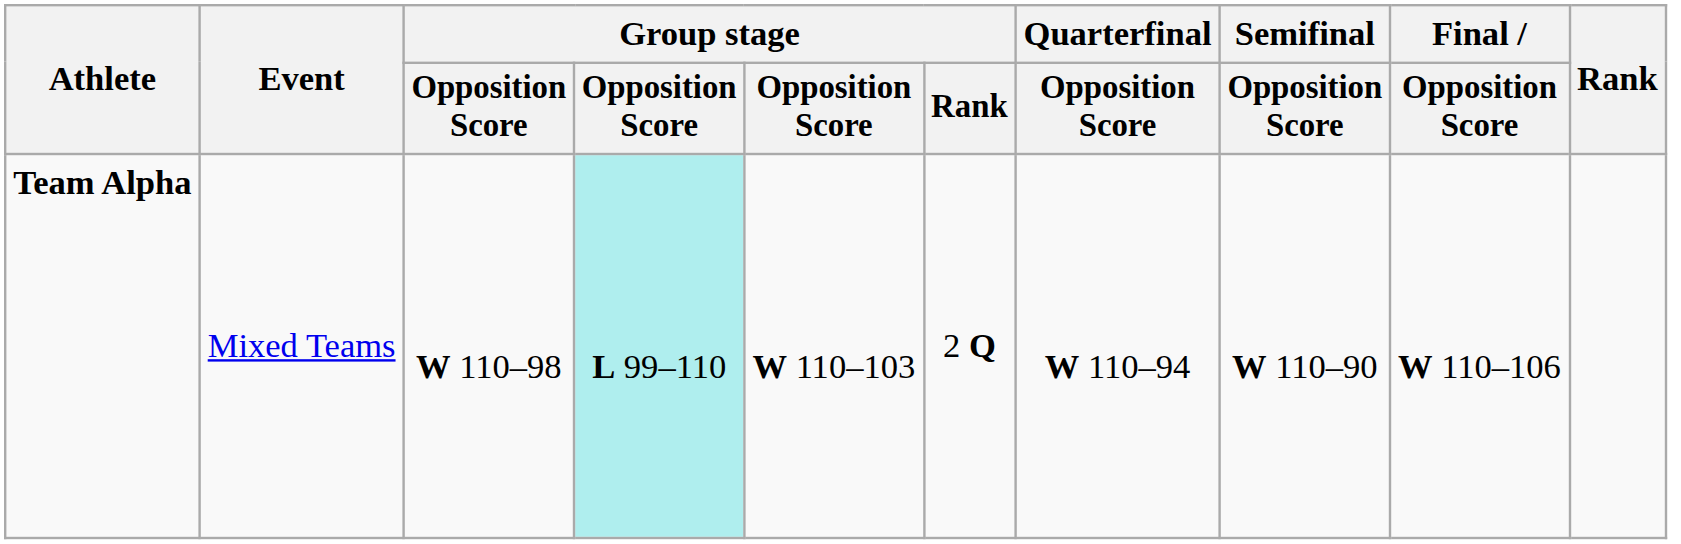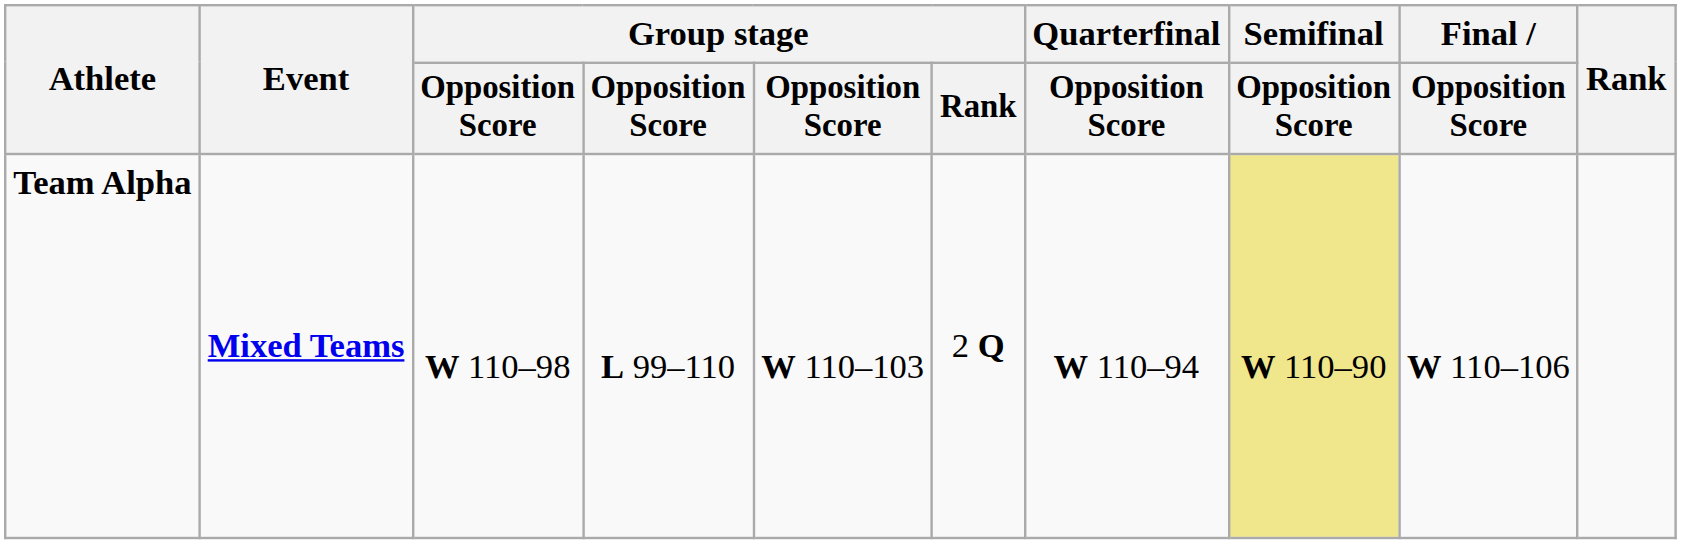(302, 345) normal -> (306, 345) bold
(659, 366) paleturquoise background -> (668, 366) no background
(1305, 366) no background -> (1314, 366) khaki background
